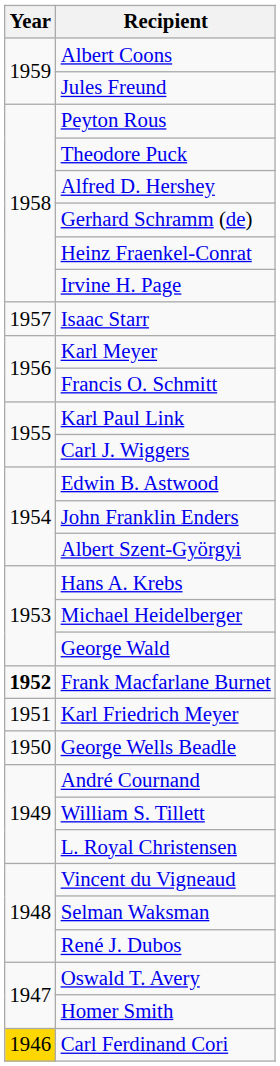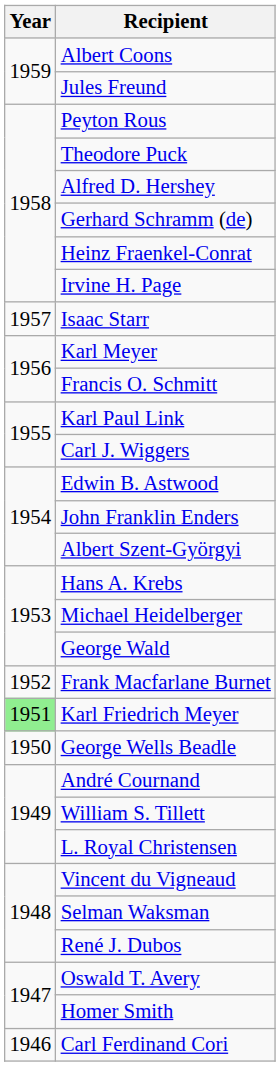(30, 681) bold -> (30, 681) normal
(30, 714) no background -> (30, 714) lightgreen background
(30, 1044) gold background -> (30, 1044) no background
